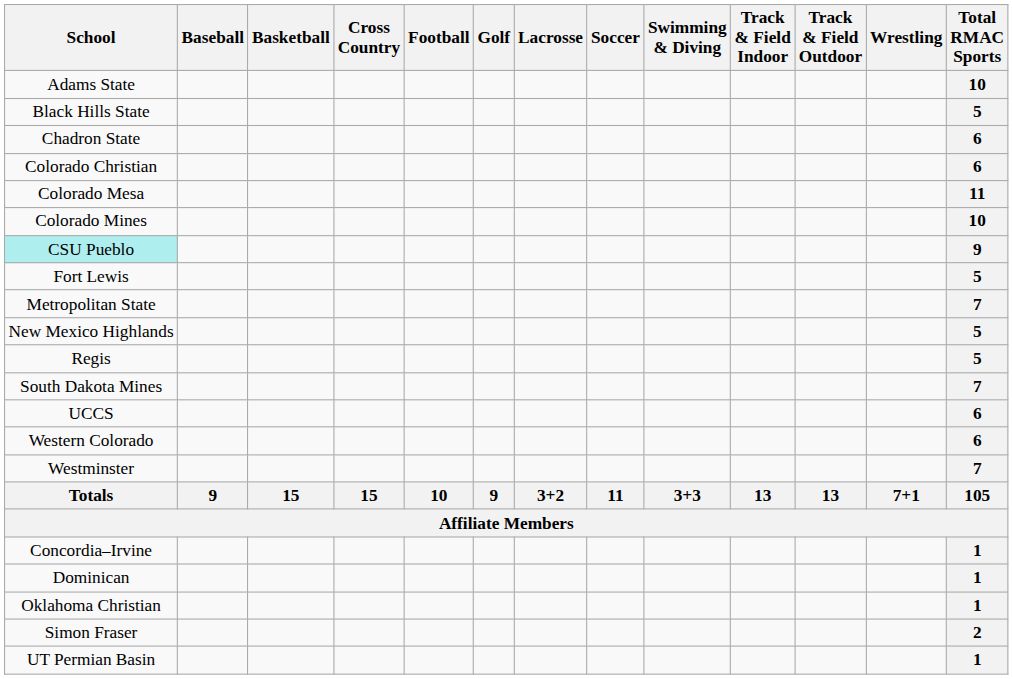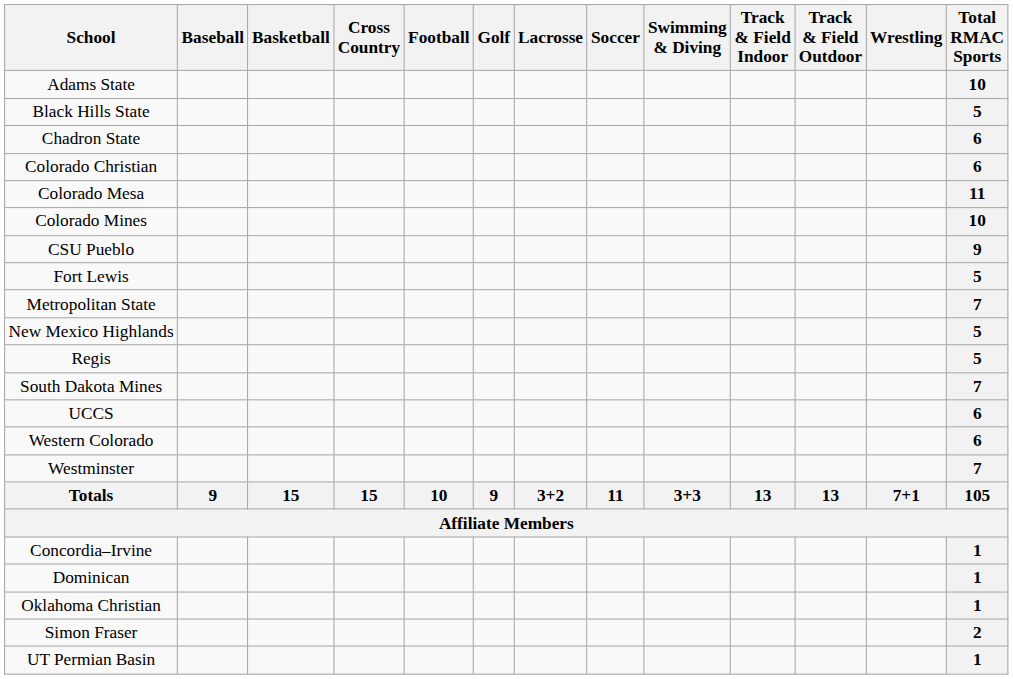(91, 248) paleturquoise background -> (91, 248) no background
